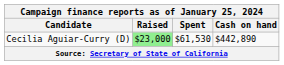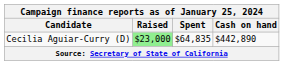(193, 39) $61,530 -> (193, 39) $64,835
